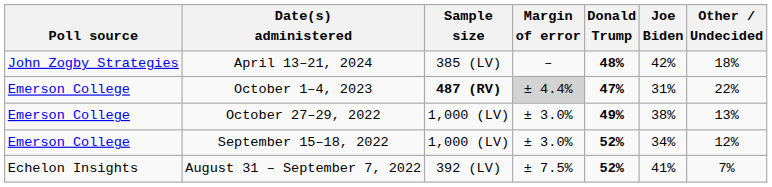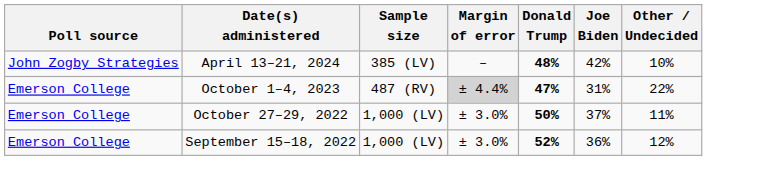(727, 63) 18% -> (662, 63) 10%
(468, 89) bold -> (403, 89) normal
(612, 115) 49% -> (547, 115) 50%
(663, 115) 38% -> (598, 115) 37%
(727, 115) 13% -> (662, 115) 11%
(663, 142) 34% -> (598, 142) 36%
- row: (303, 168)
